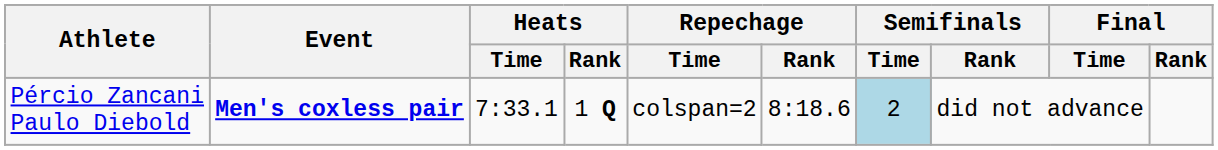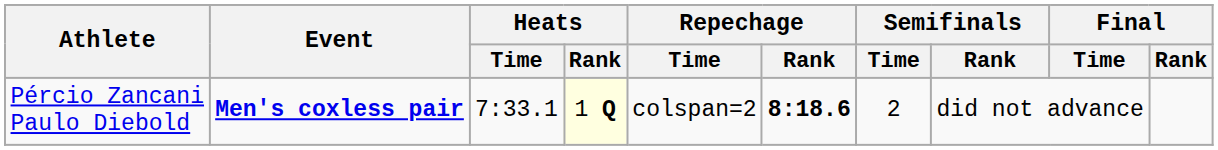(595, 111) no background -> (595, 111) lightyellow background
(809, 111) normal -> (809, 111) bold
(894, 111) lightblue background -> (894, 111) no background
